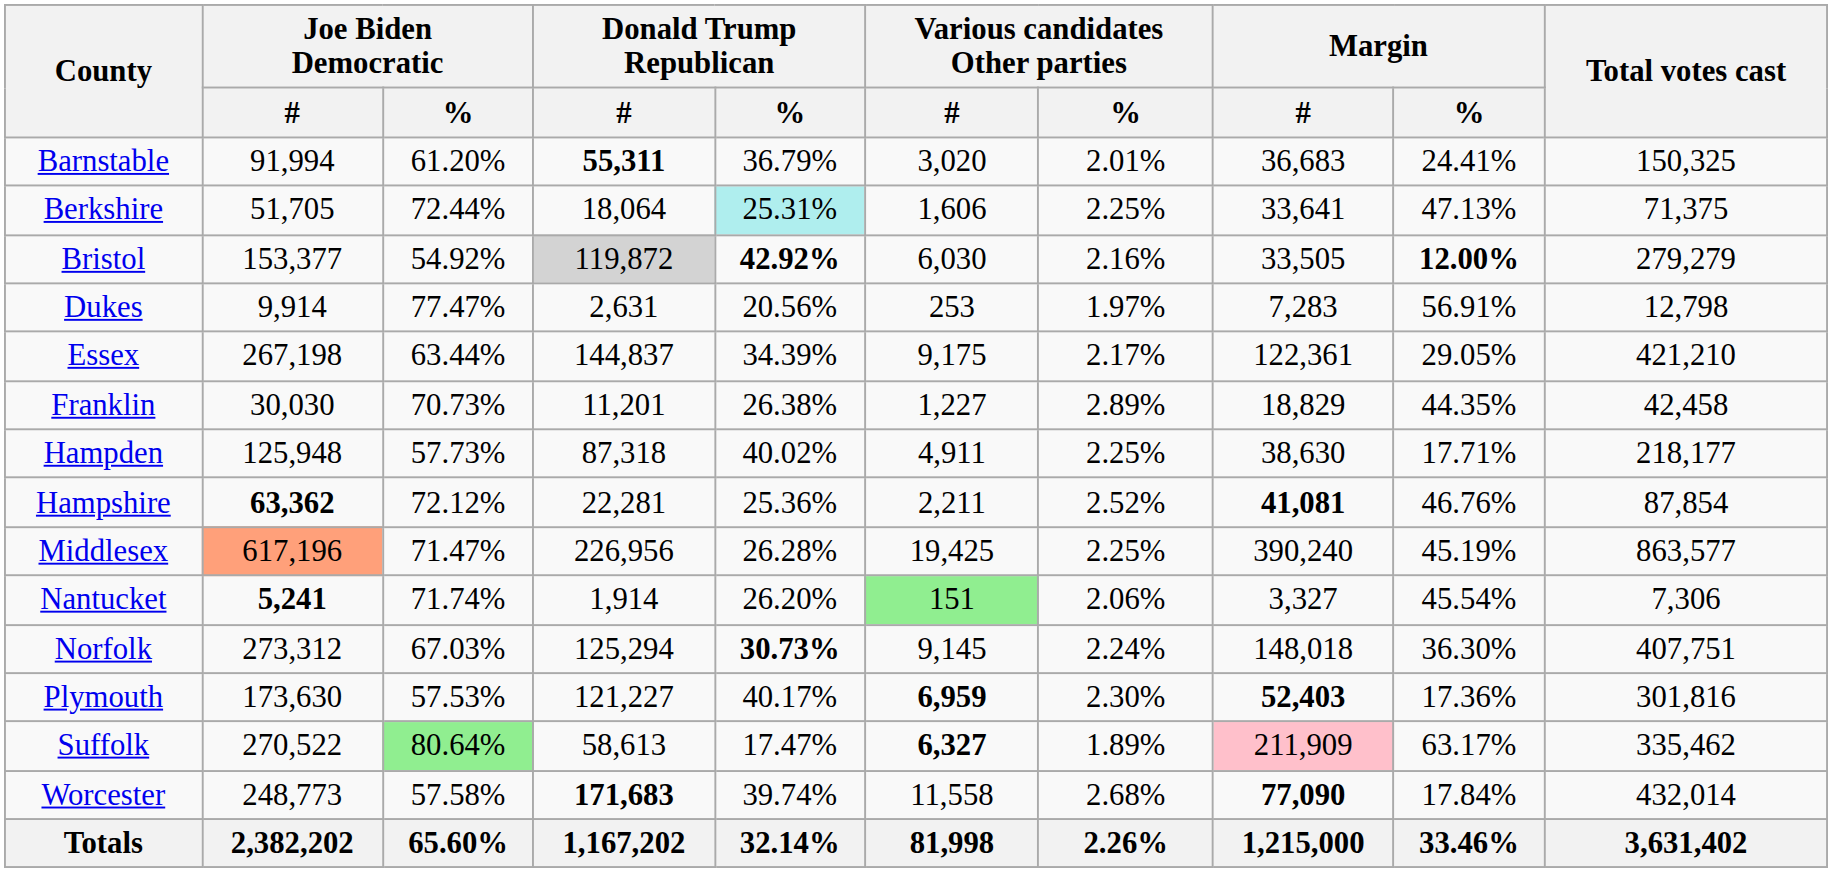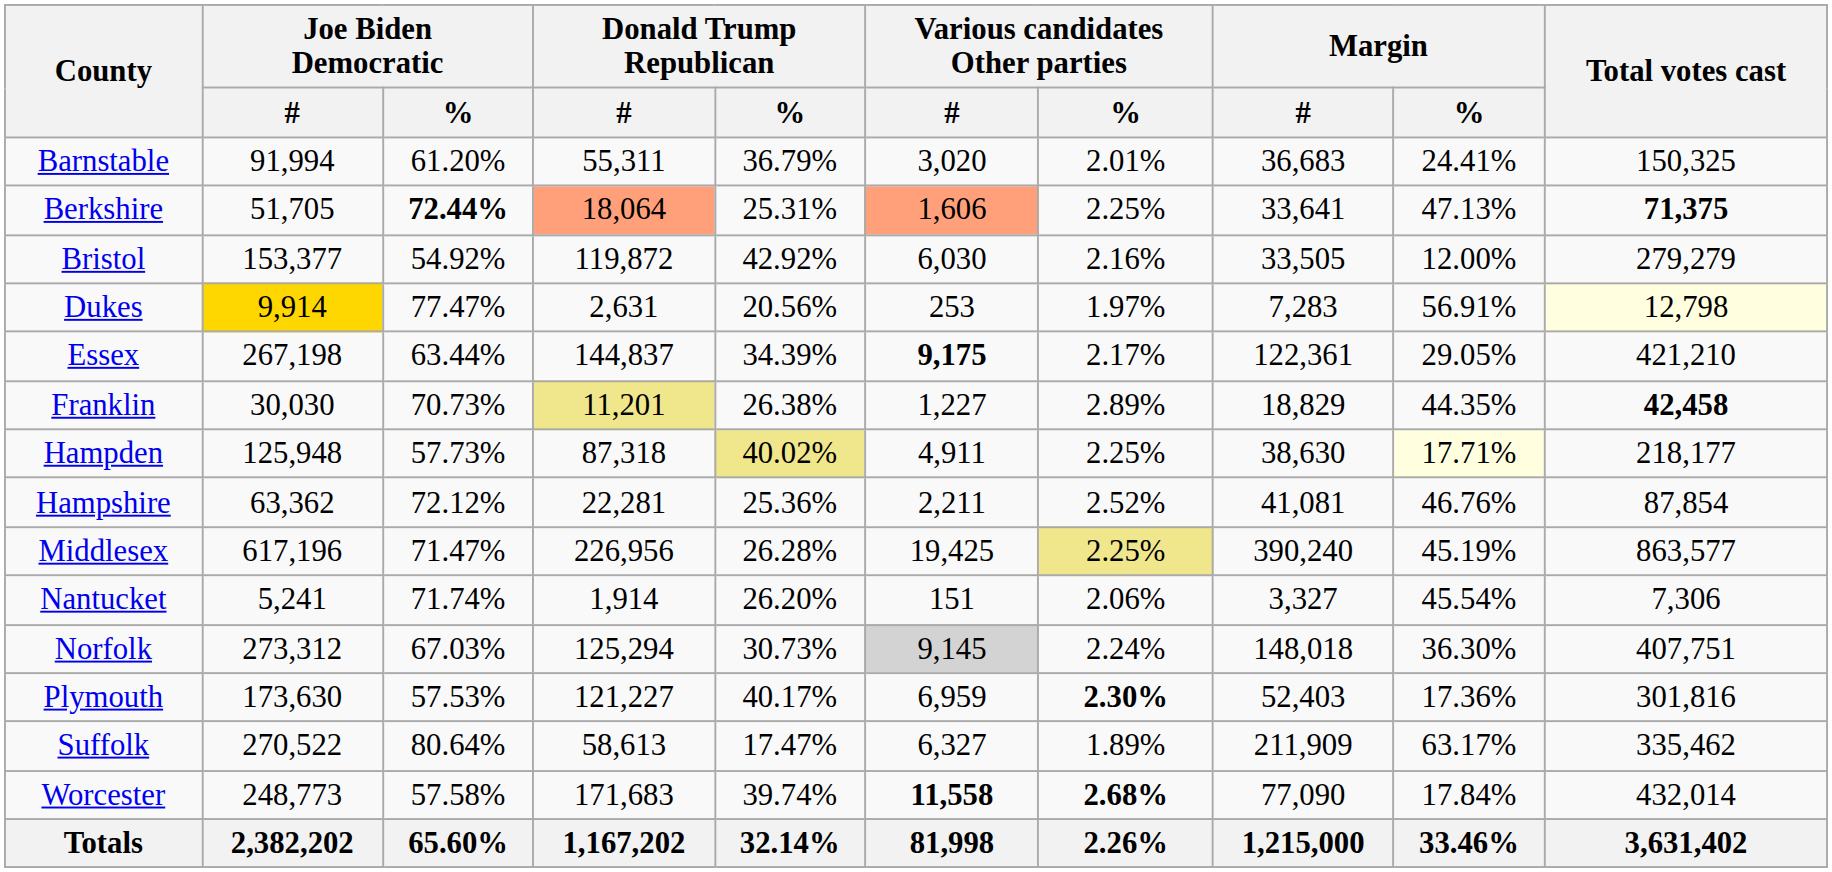(624, 160) bold -> (624, 160) normal
(458, 209) normal -> (458, 209) bold
(624, 209) no background -> (624, 209) lightsalmon background
(790, 209) paleturquoise background -> (790, 209) no background
(952, 209) no background -> (952, 209) lightsalmon background
(1686, 209) normal -> (1686, 209) bold
(624, 258) lightgrey background -> (624, 258) no background
(790, 258) bold -> (790, 258) normal
(1469, 258) bold -> (1469, 258) normal
(292, 307) no background -> (292, 307) gold background
(1686, 307) no background -> (1686, 307) lightyellow background
(952, 355) normal -> (952, 355) bold
(624, 404) no background -> (624, 404) khaki background
(1686, 404) normal -> (1686, 404) bold
(790, 453) no background -> (790, 453) khaki background
(1469, 453) no background -> (1469, 453) lightyellow background
(292, 501) bold -> (292, 501) normal
(1303, 501) bold -> (1303, 501) normal
(292, 550) lightsalmon background -> (292, 550) no background
(1126, 550) no background -> (1126, 550) khaki background
(292, 599) bold -> (292, 599) normal
(952, 599) lightgreen background -> (952, 599) no background
(790, 648) bold -> (790, 648) normal
(952, 648) no background -> (952, 648) lightgrey background
(952, 696) bold -> (952, 696) normal
(1126, 696) normal -> (1126, 696) bold
(1303, 696) bold -> (1303, 696) normal
(458, 745) lightgreen background -> (458, 745) no background
(952, 745) bold -> (952, 745) normal
(1303, 745) pink background -> (1303, 745) no background
(624, 794) bold -> (624, 794) normal
(952, 794) normal -> (952, 794) bold
(1126, 794) normal -> (1126, 794) bold
(1303, 794) bold -> (1303, 794) normal
